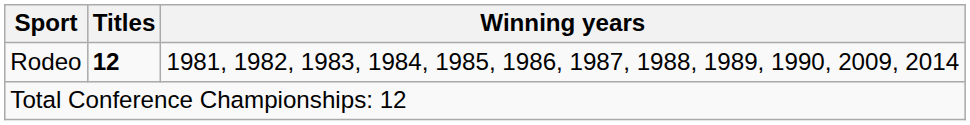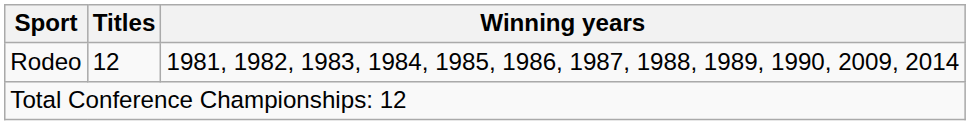(106, 61) bold -> (106, 61) normal
